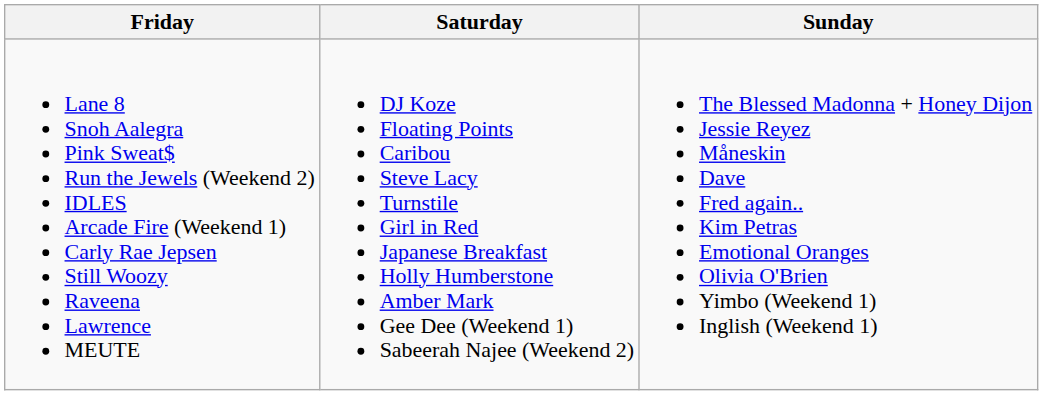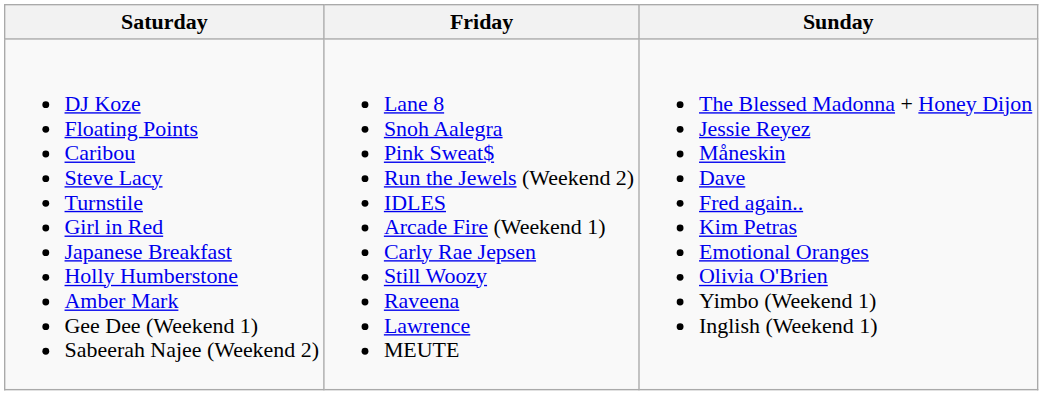columns swapped: (162, 21) <-> (479, 21)
